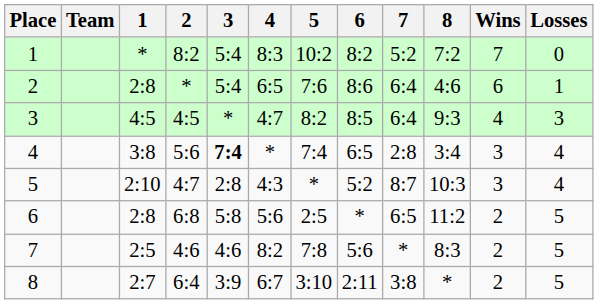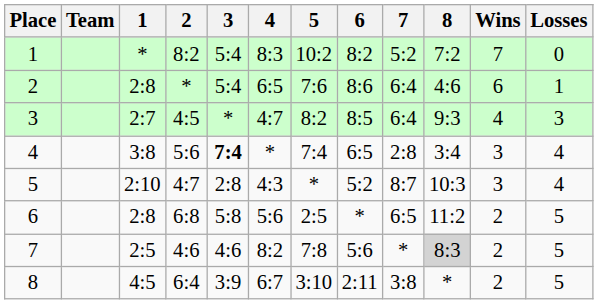(142, 119) 4:5 -> (142, 119) 2:7
(447, 250) no background -> (447, 250) lightgrey background
(142, 282) 2:7 -> (142, 282) 4:5
